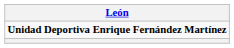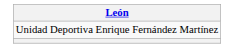(117, 30) bold -> (117, 30) normal
